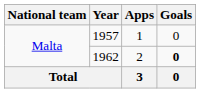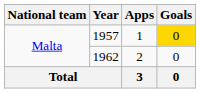(176, 35) no background -> (176, 35) gold background
(176, 56) bold -> (176, 56) normal
